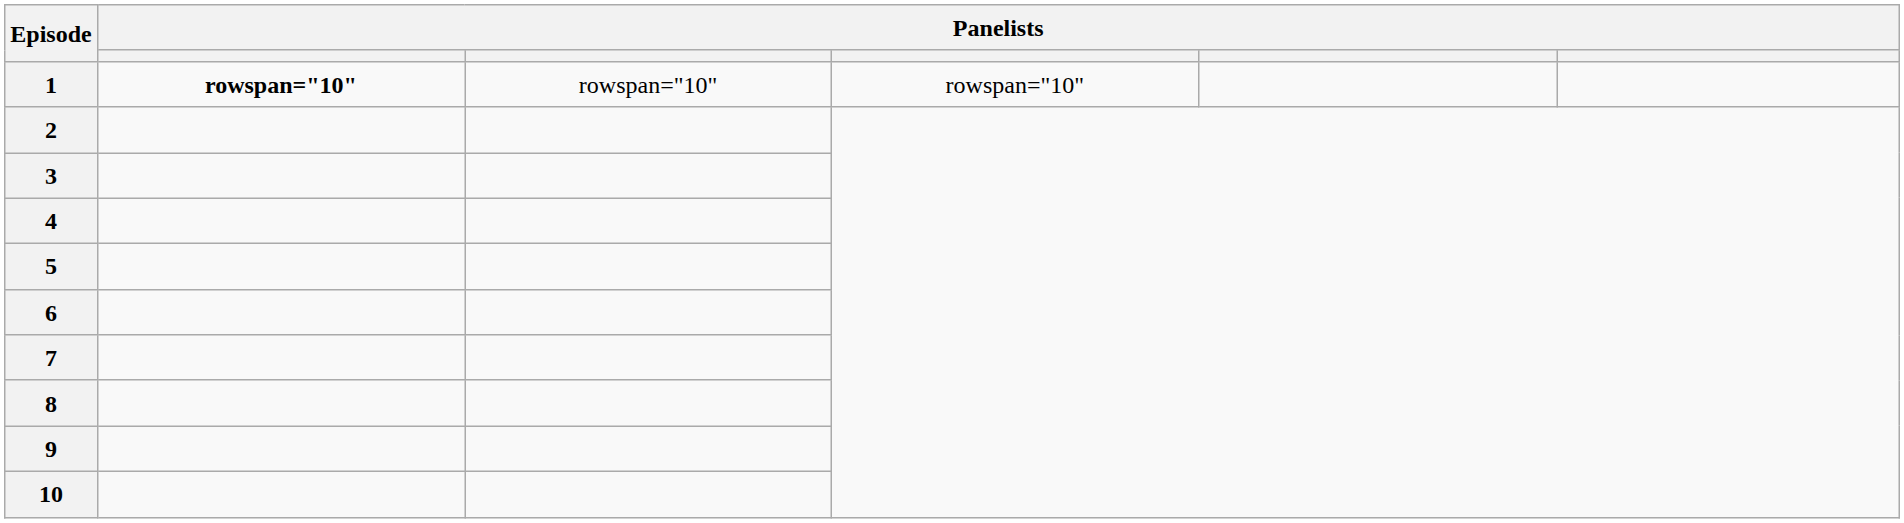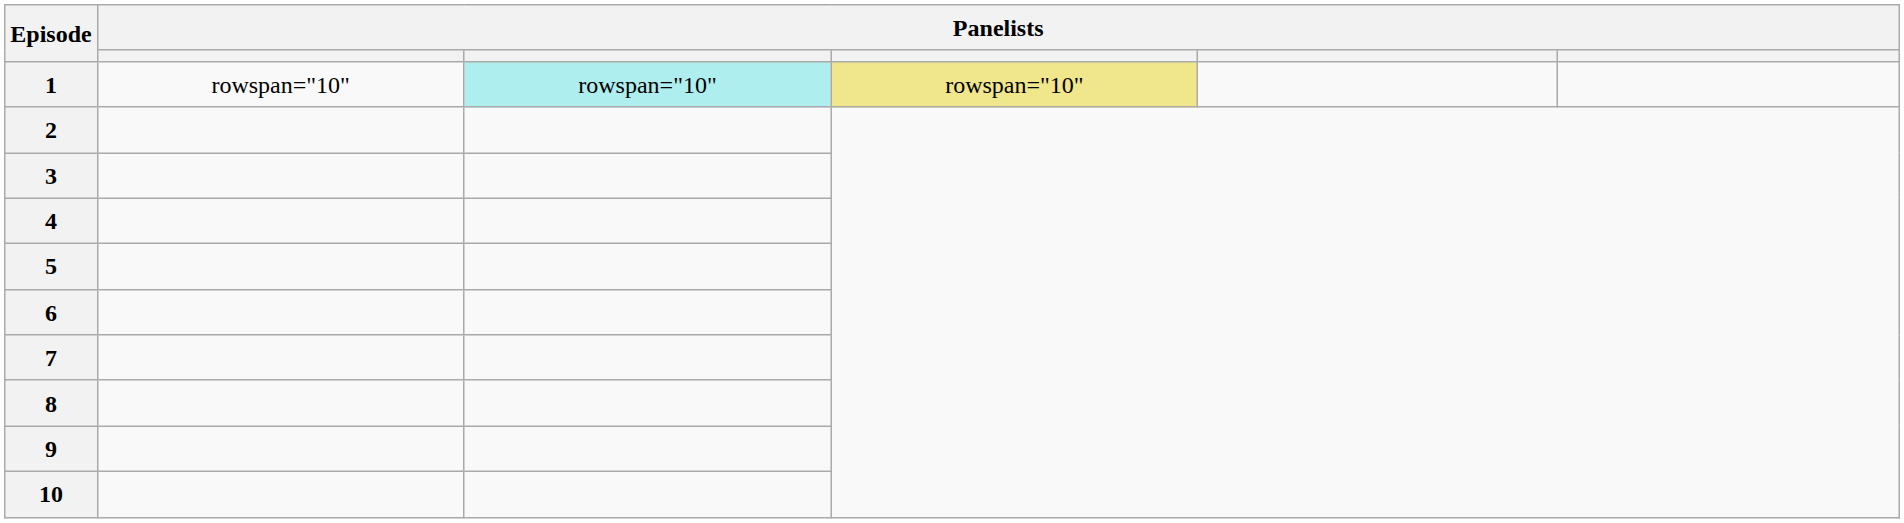(281, 84) bold -> (281, 84) normal
(648, 84) no background -> (648, 84) paleturquoise background
(1015, 84) no background -> (1014, 84) khaki background
